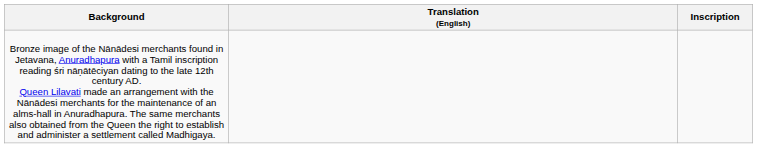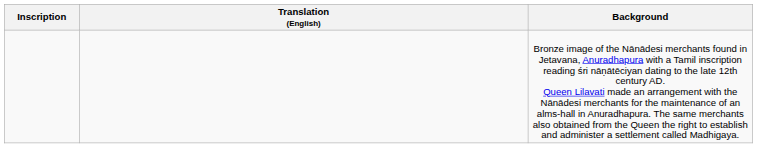columns swapped: (117, 17) <-> (715, 17)
